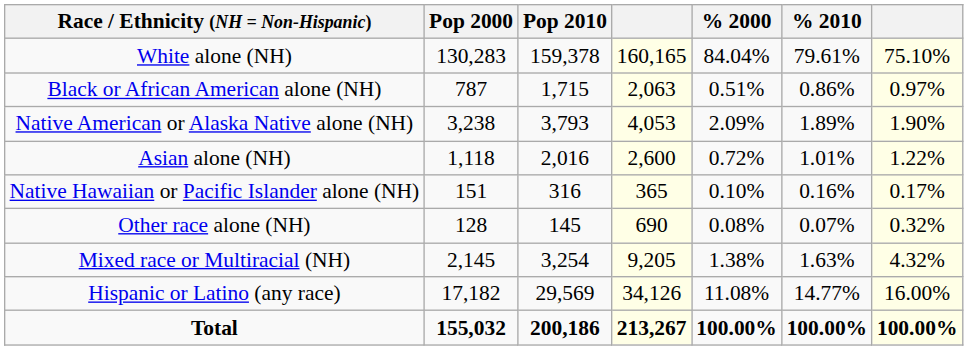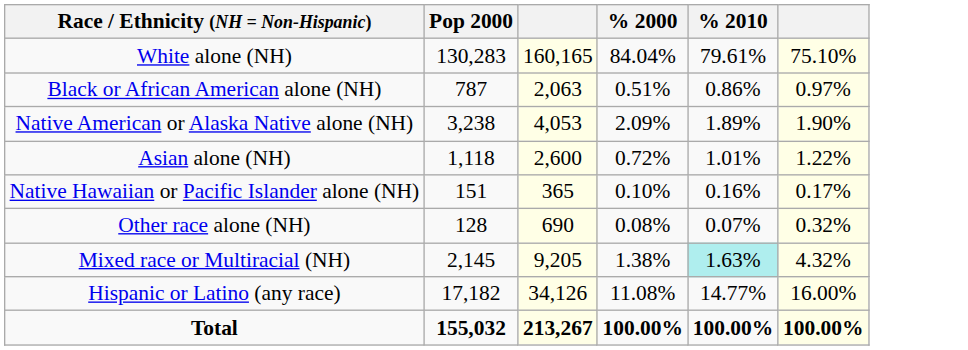- column: (565, 21)
(827, 259) no background -> (733, 259) paleturquoise background
